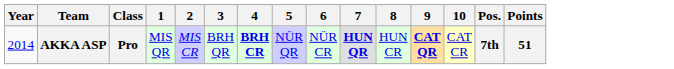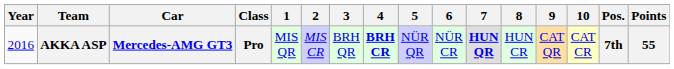+ column: (173, 14)
(21, 44) 2014 -> (21, 44) 2016
(427, 44) bold -> (552, 44) normal
(525, 44) 51 -> (649, 44) 55
